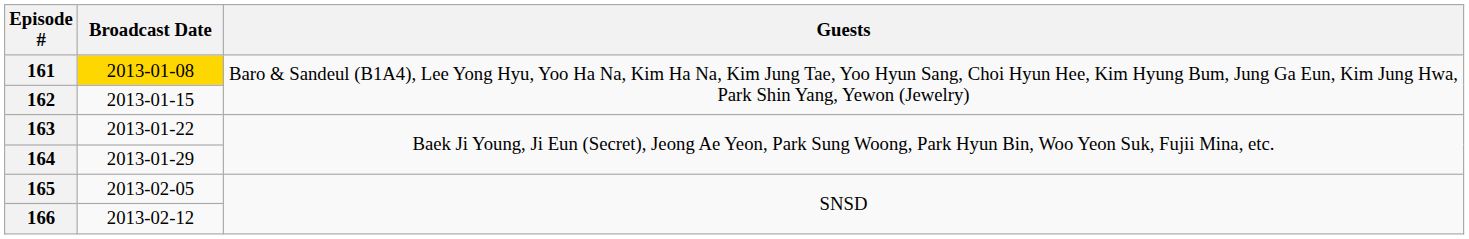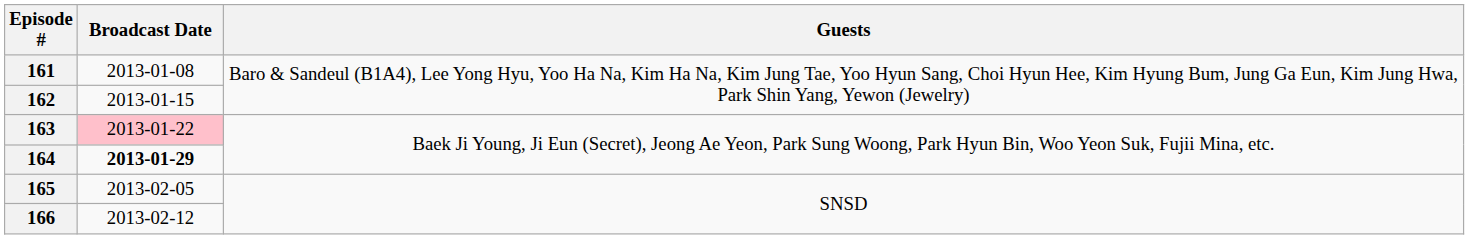(150, 70) gold background -> (150, 70) no background
(150, 129) no background -> (150, 129) pink background
(150, 159) normal -> (150, 159) bold
